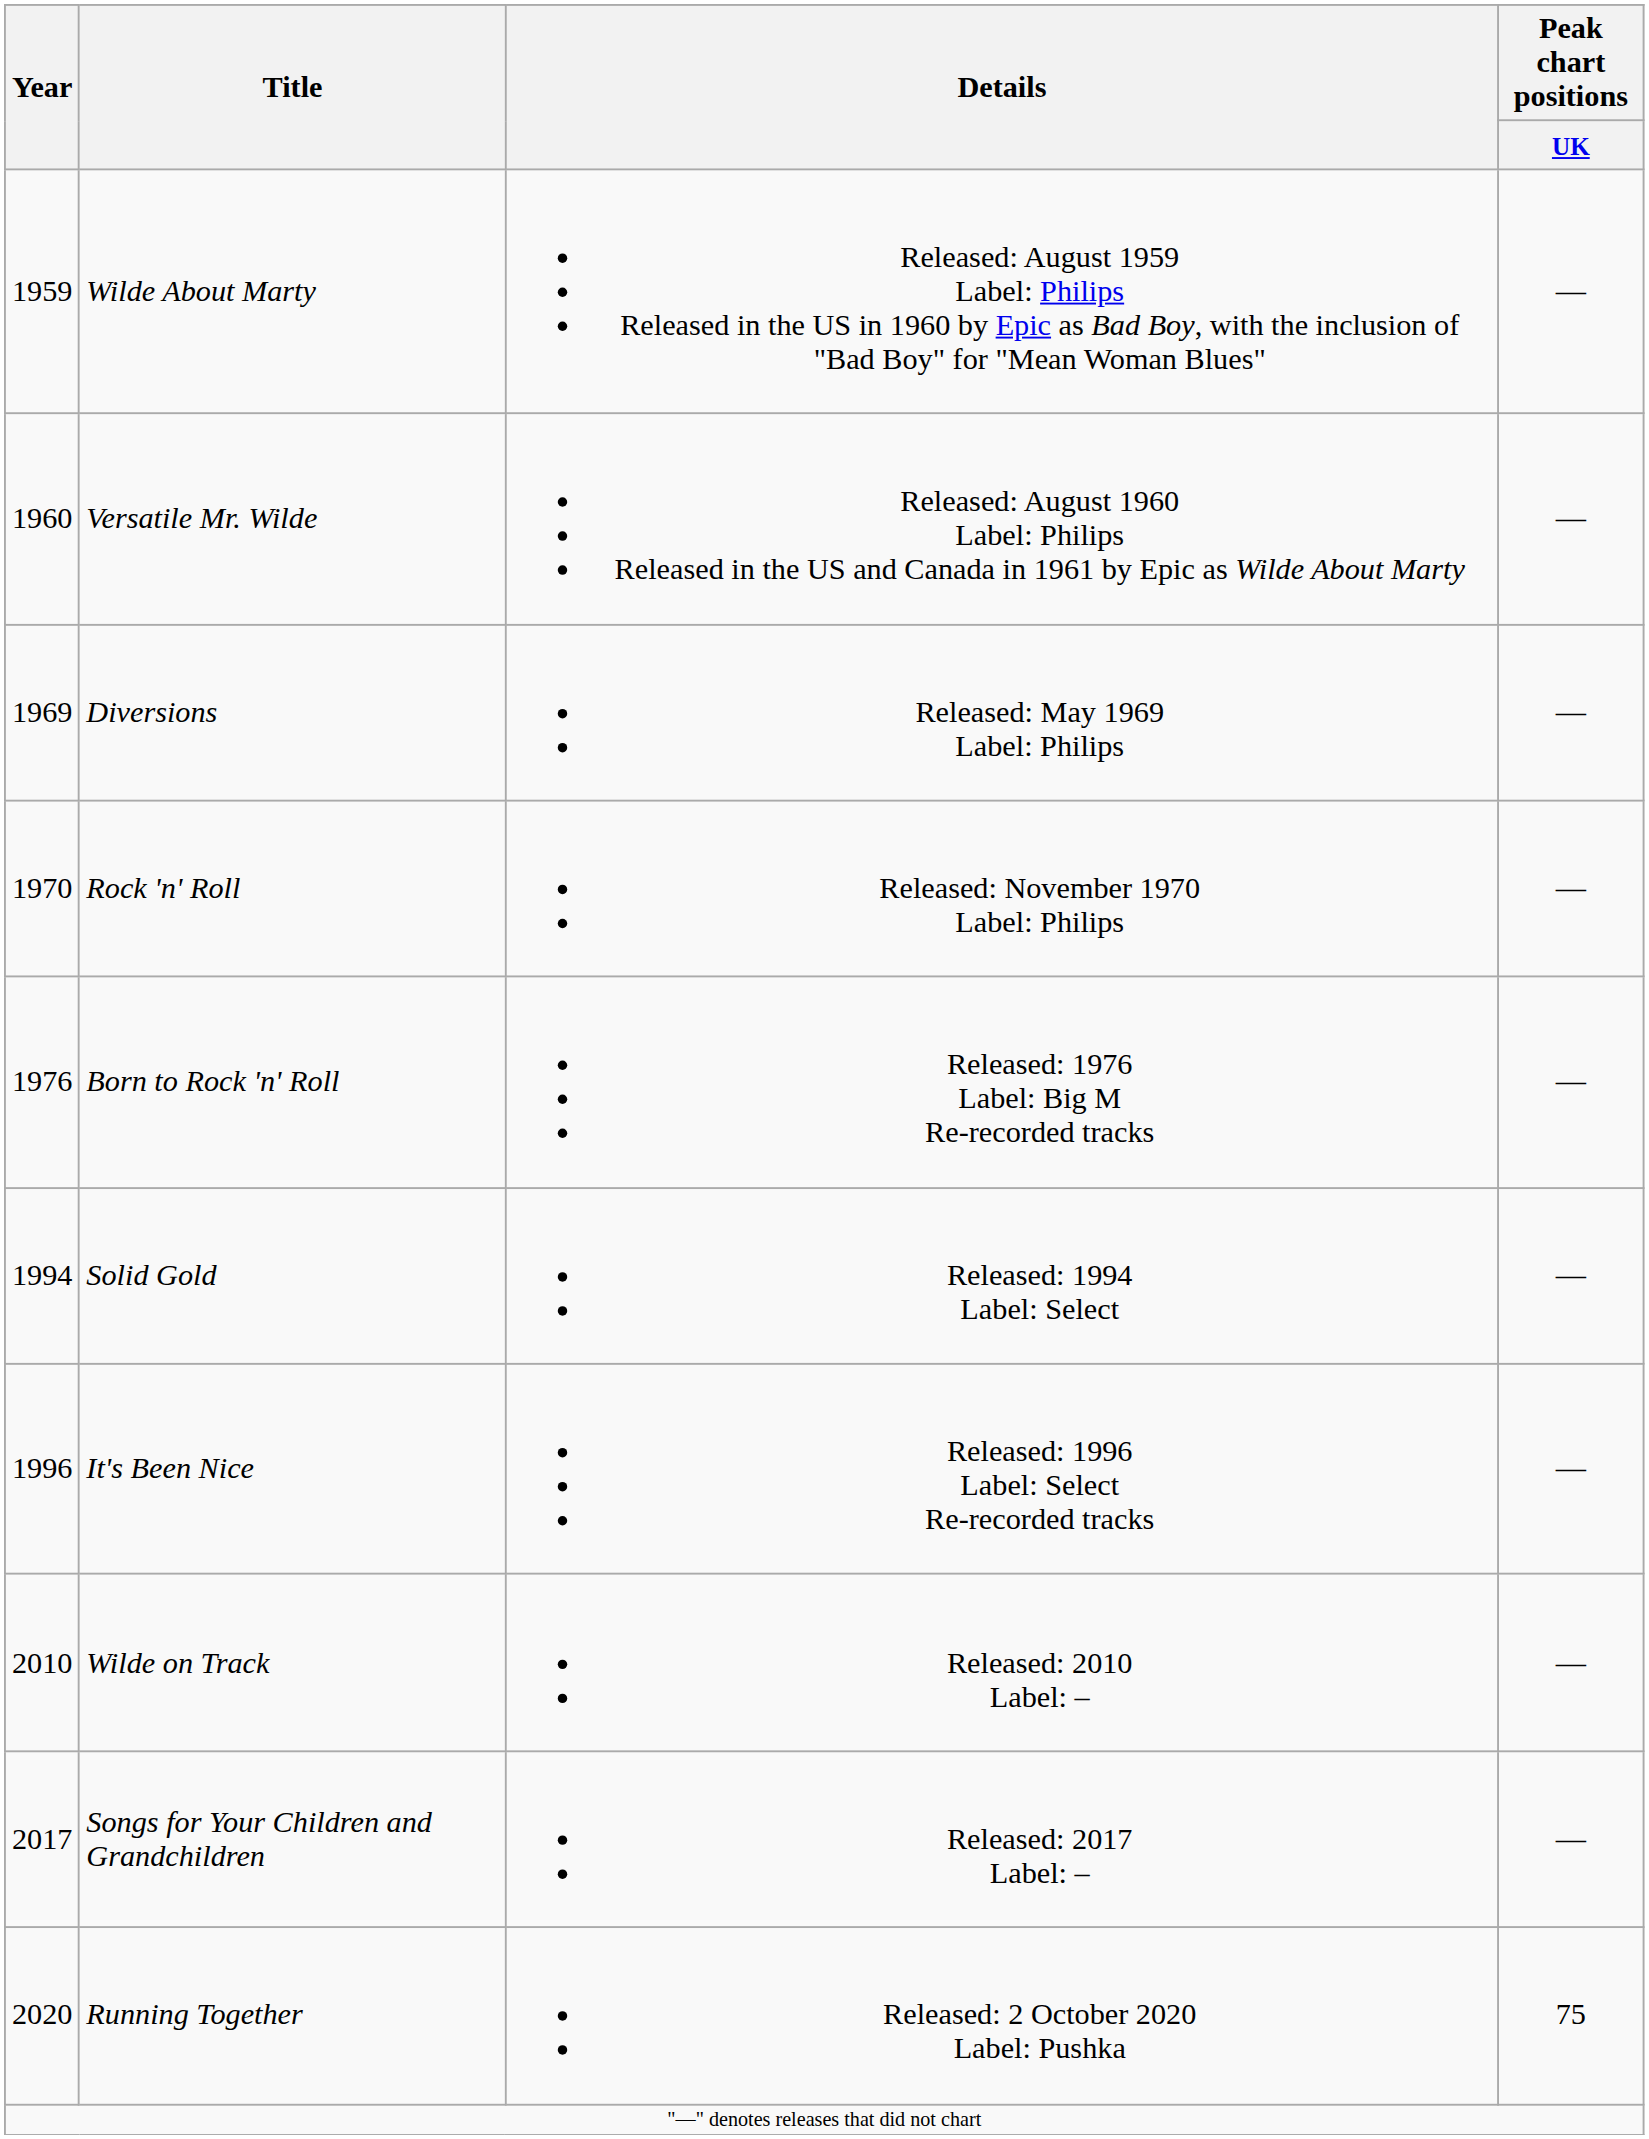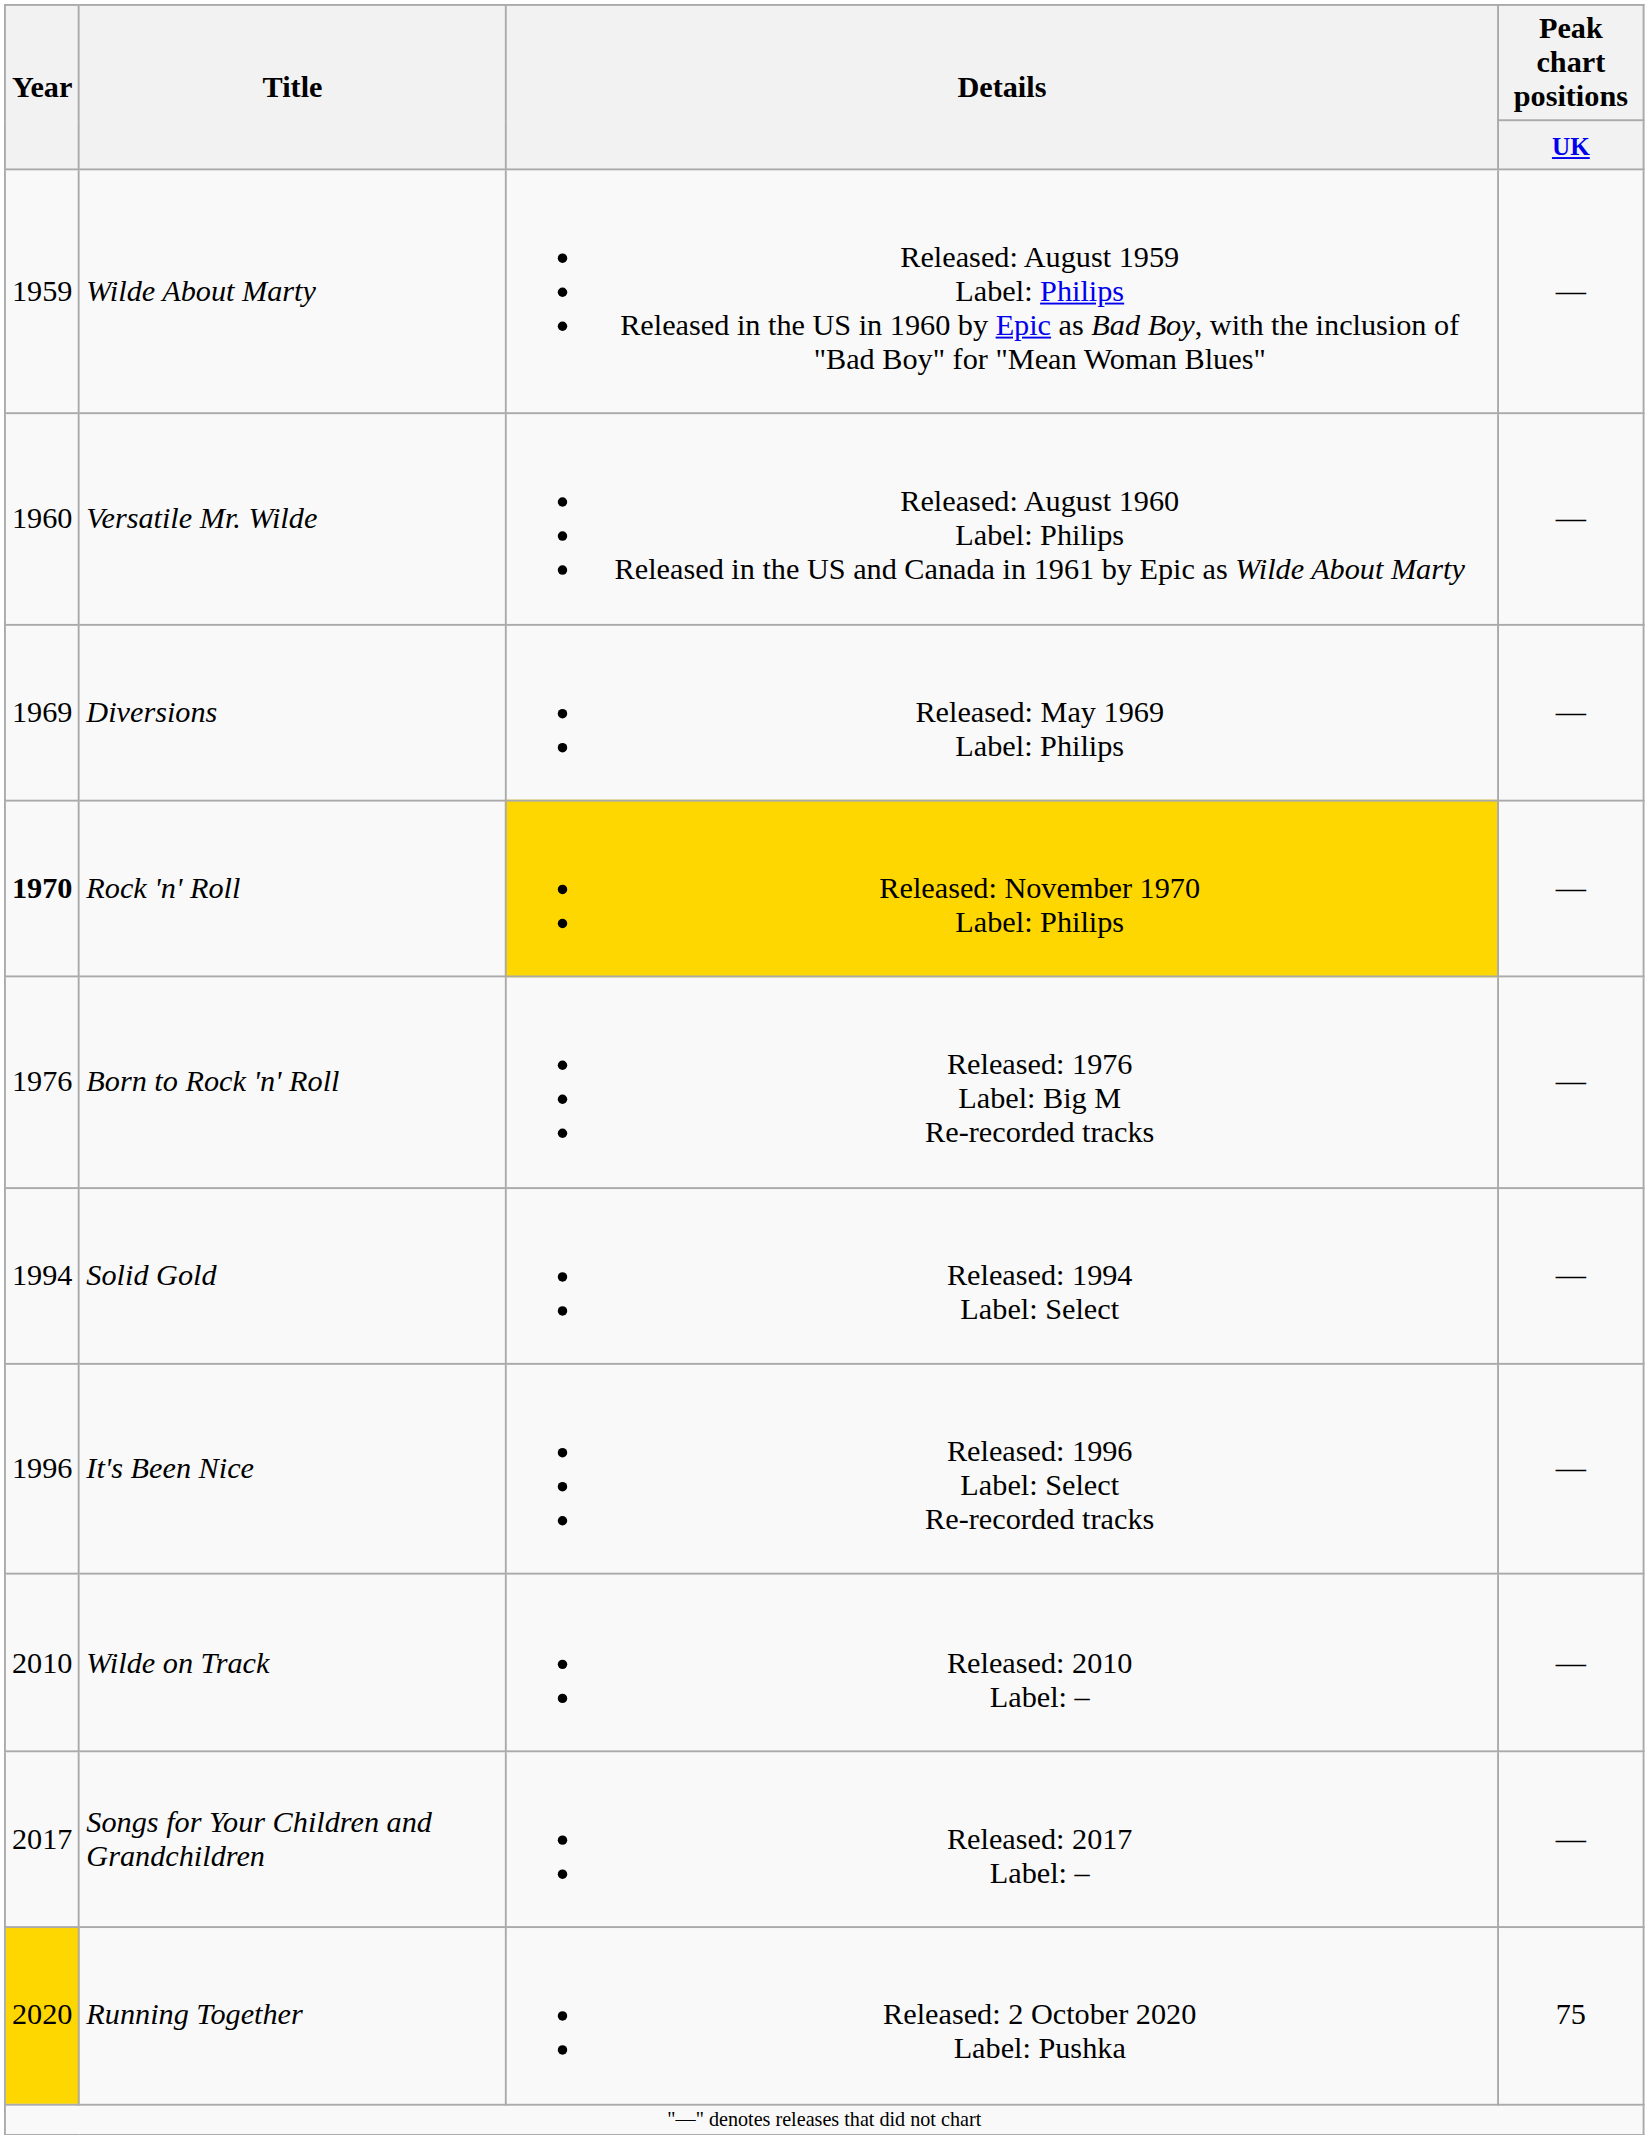(42, 888) normal -> (42, 888) bold
(1002, 906) no background -> (1002, 906) gold background
(42, 2015) no background -> (42, 2015) gold background
